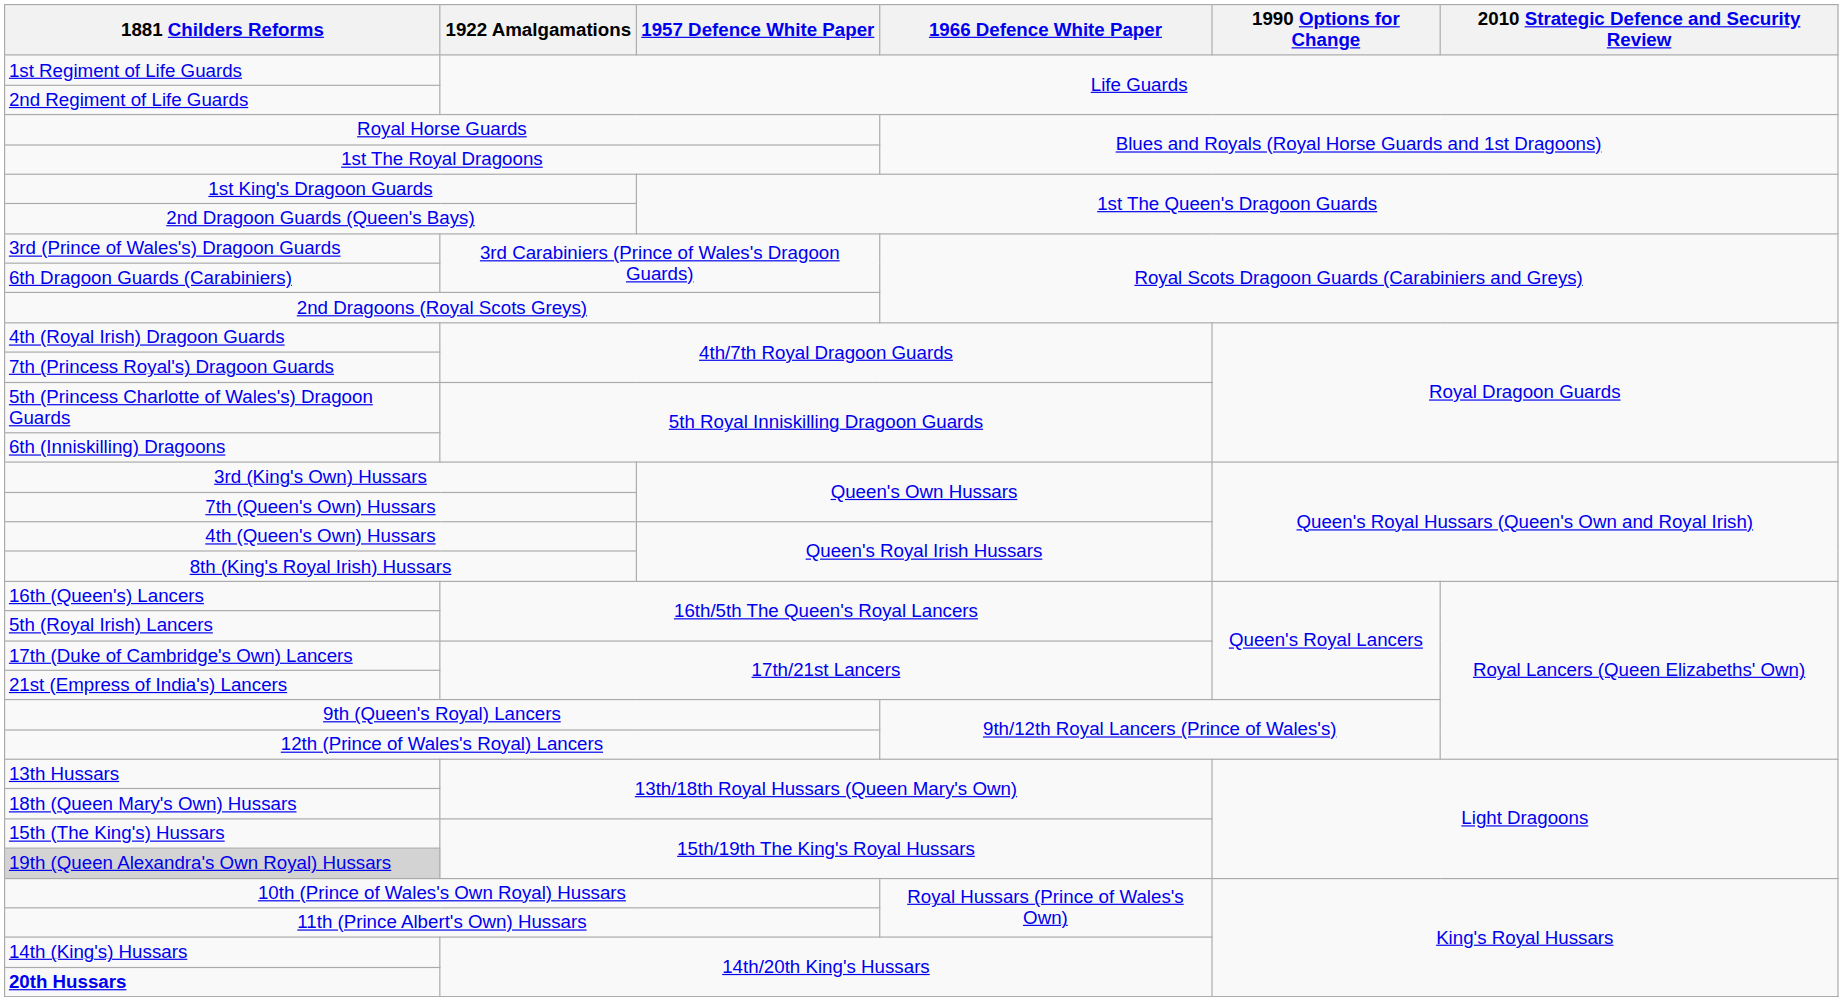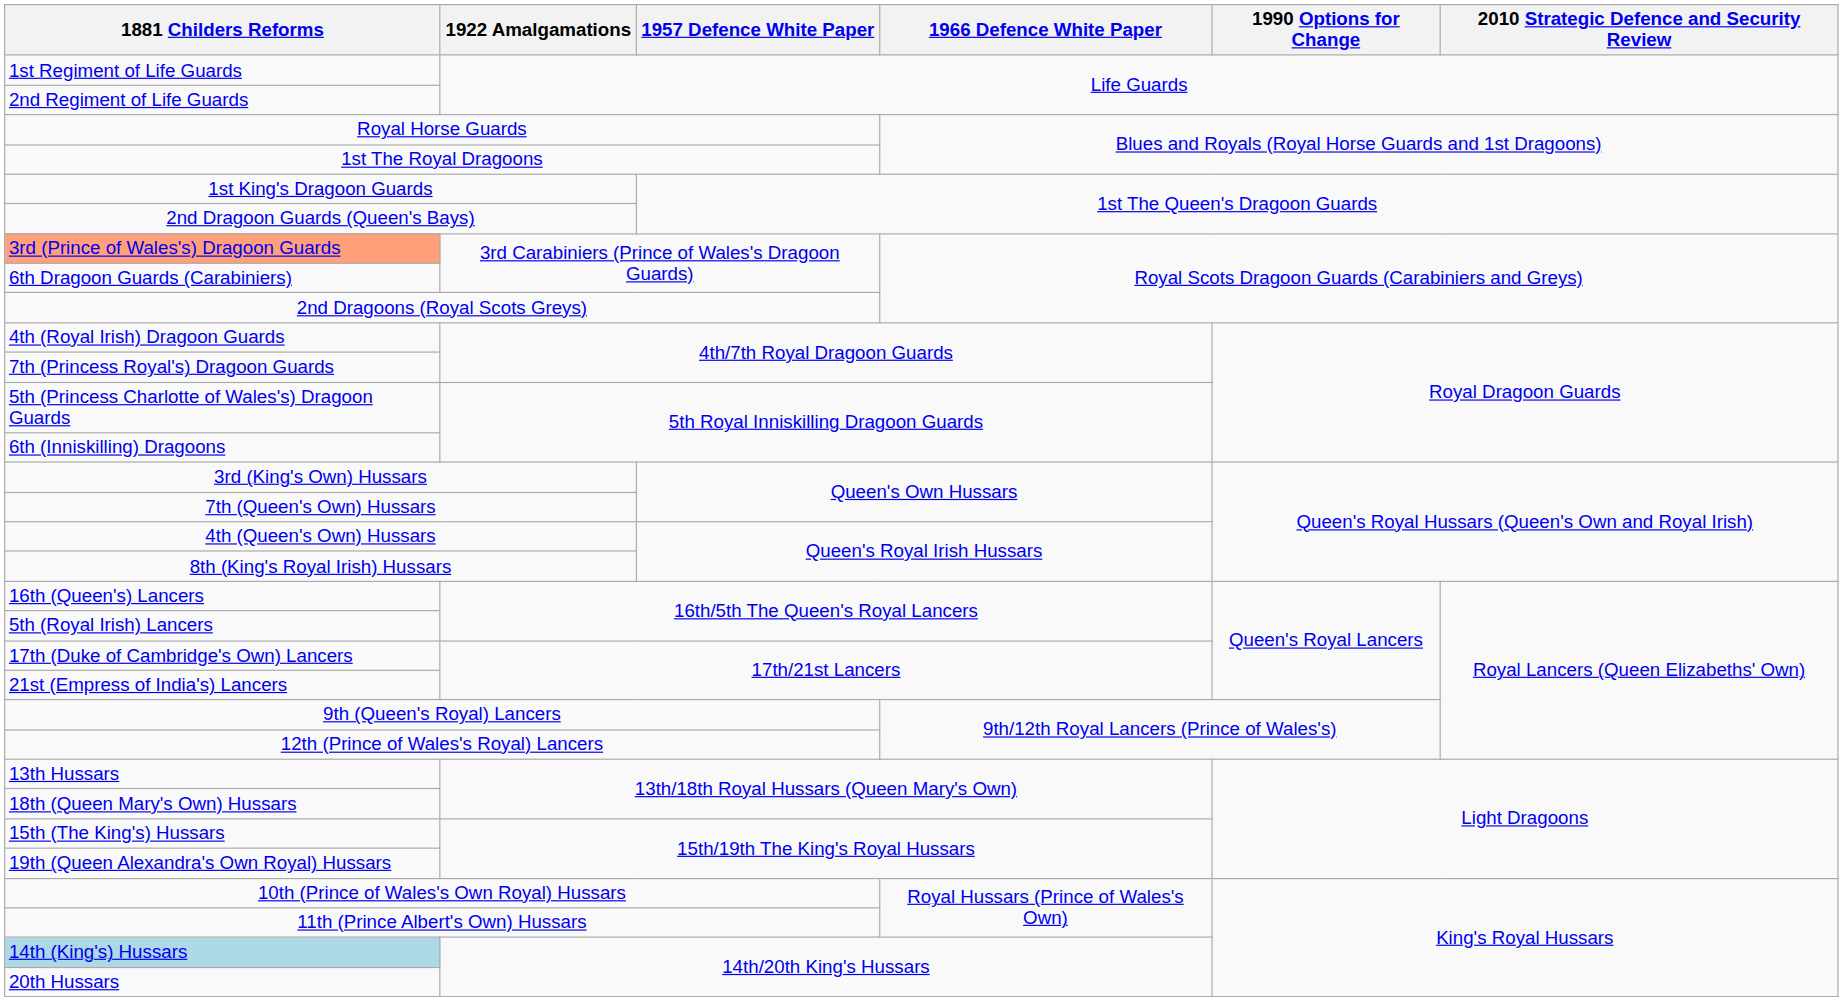(175, 248) no background -> (175, 248) lightsalmon background
(200, 863) lightgrey background -> (200, 863) no background
(98, 952) no background -> (98, 952) lightblue background
(68, 981) bold -> (64, 981) normal
